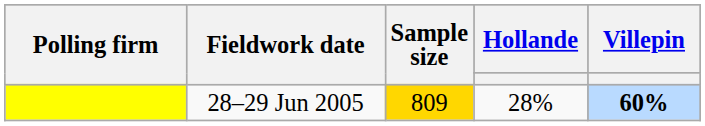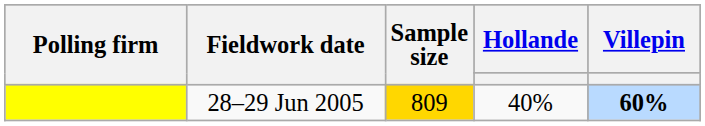(530, 102) 28% -> (530, 102) 40%
